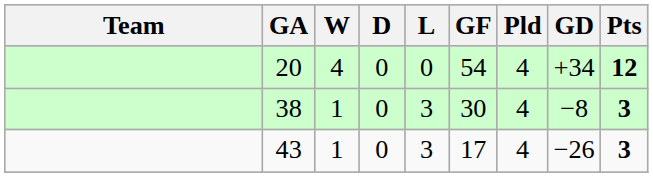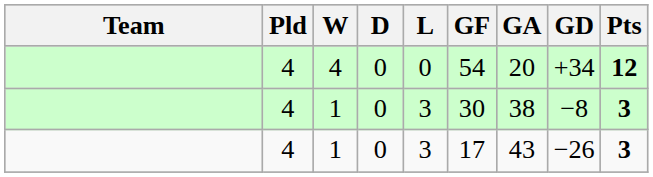columns swapped: (523, 25) <-> (289, 25)
